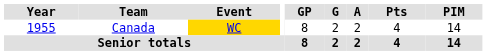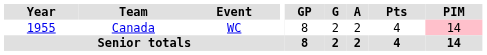(234, 27) gold background -> (234, 27) no background
(454, 27) no background -> (454, 27) pink background
